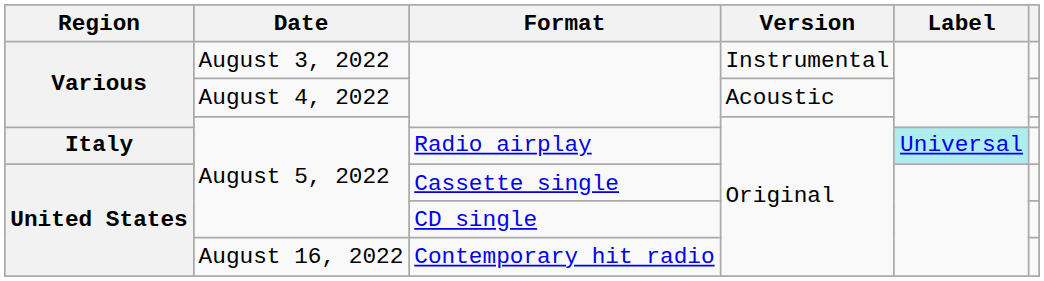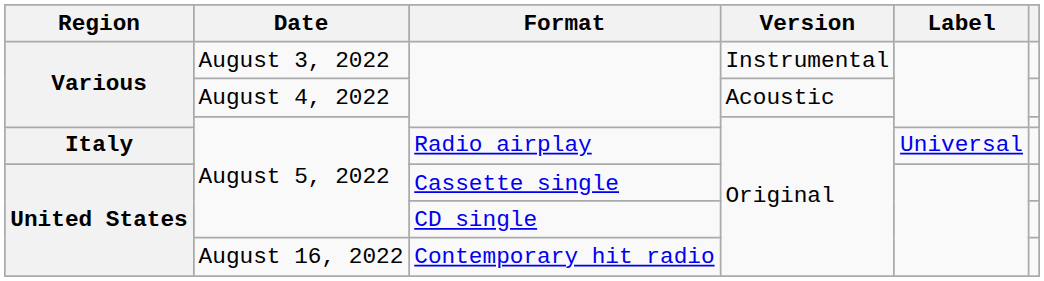(962, 145) paleturquoise background -> (962, 145) no background
